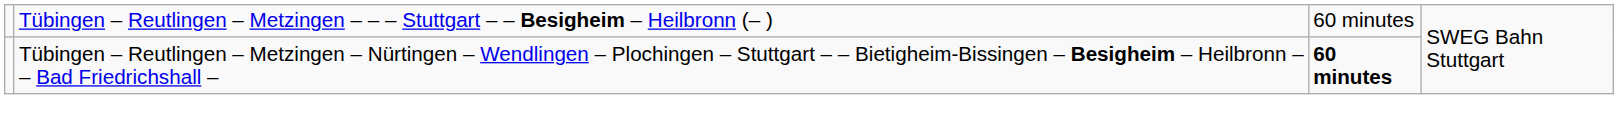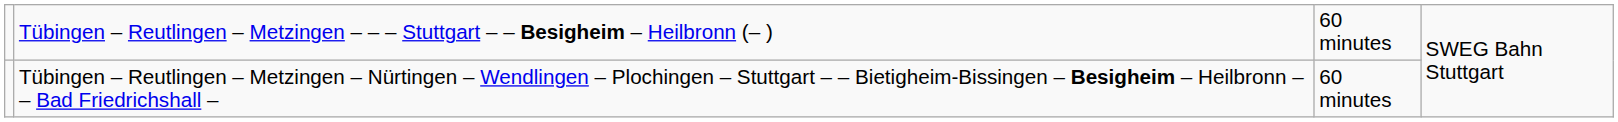(1353, 65) bold -> (1355, 88) normal
